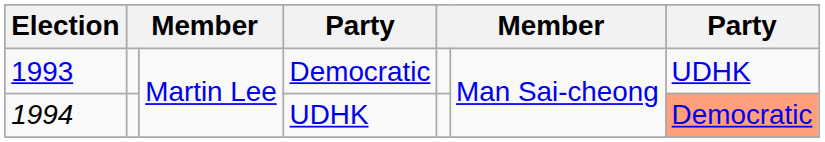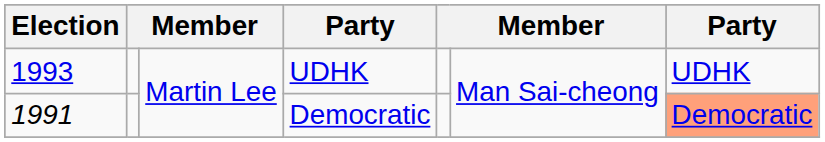(360, 70) Democratic -> (329, 70) UDHK
(42, 114) 1994 -> (42, 114) 1991
(329, 114) UDHK -> (360, 114) Democratic
